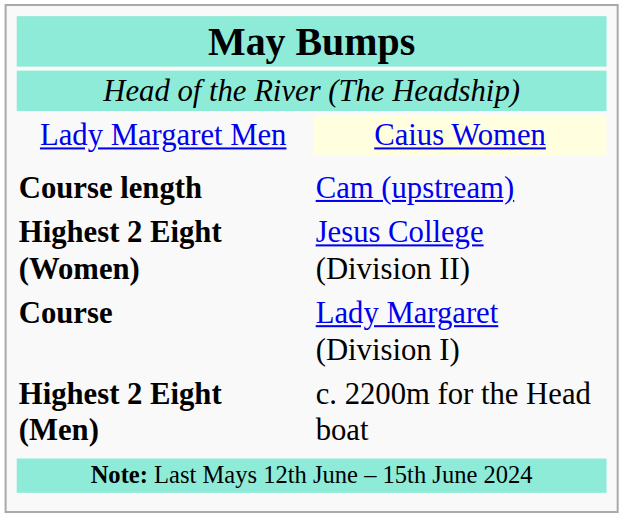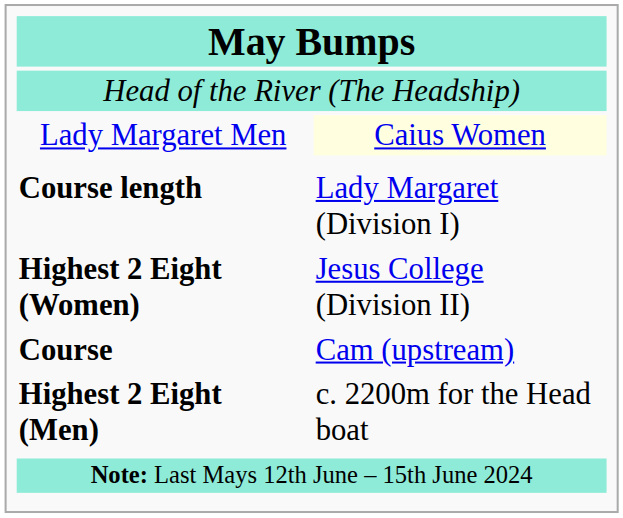(415, 187) Cam (upstream) -> (407, 205) Lady Margaret (Division I)
(407, 330) Lady Margaret (Division I) -> (415, 348) Cam (upstream)
